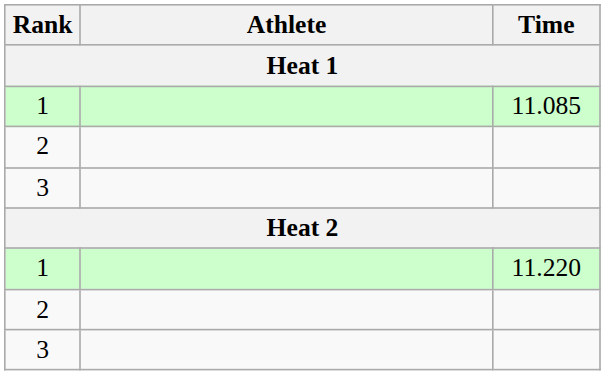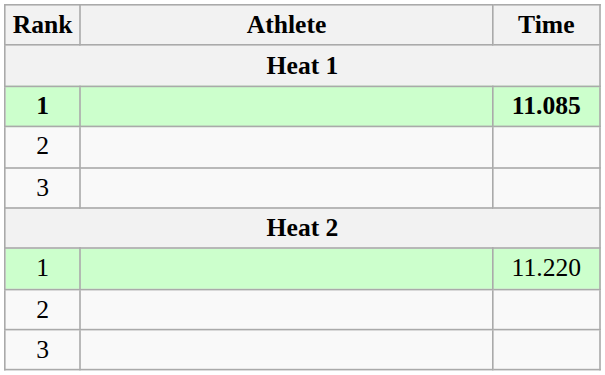(43, 106) normal -> (43, 106) bold
(546, 106) normal -> (546, 106) bold
